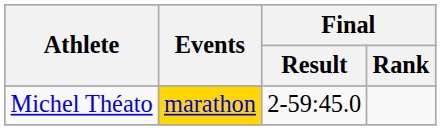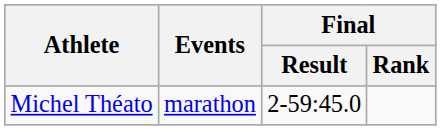(210, 105) gold background -> (210, 105) no background
